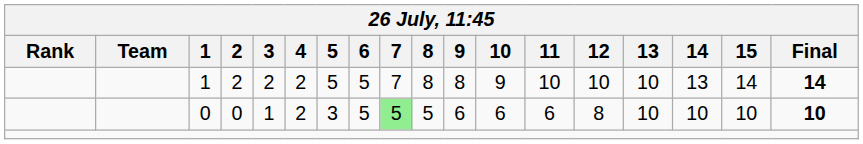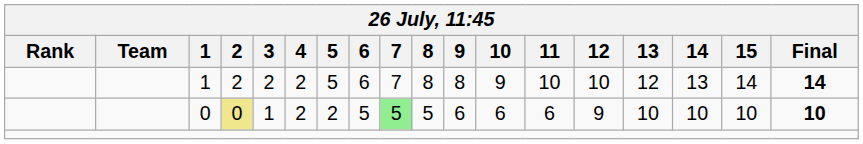(364, 82) 5 -> (364, 82) 6
(648, 82) 10 -> (648, 82) 12
(237, 113) no background -> (237, 113) khaki background
(333, 113) 3 -> (333, 113) 2
(599, 113) 8 -> (599, 113) 9
